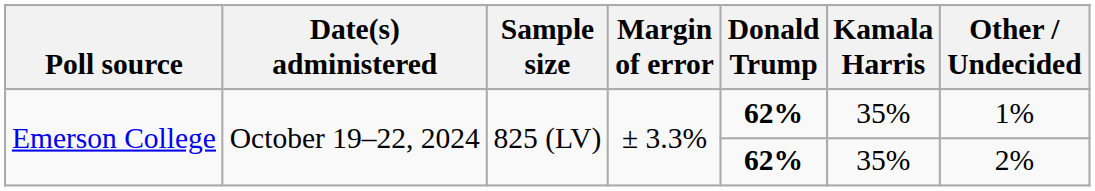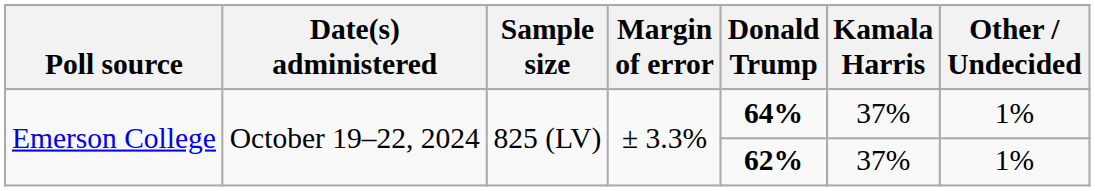(774, 112) 62% -> (774, 112) 64%
(883, 112) 35% -> (883, 112) 37%
(883, 161) 35% -> (883, 161) 37%
(1014, 161) 2% -> (1014, 161) 1%
